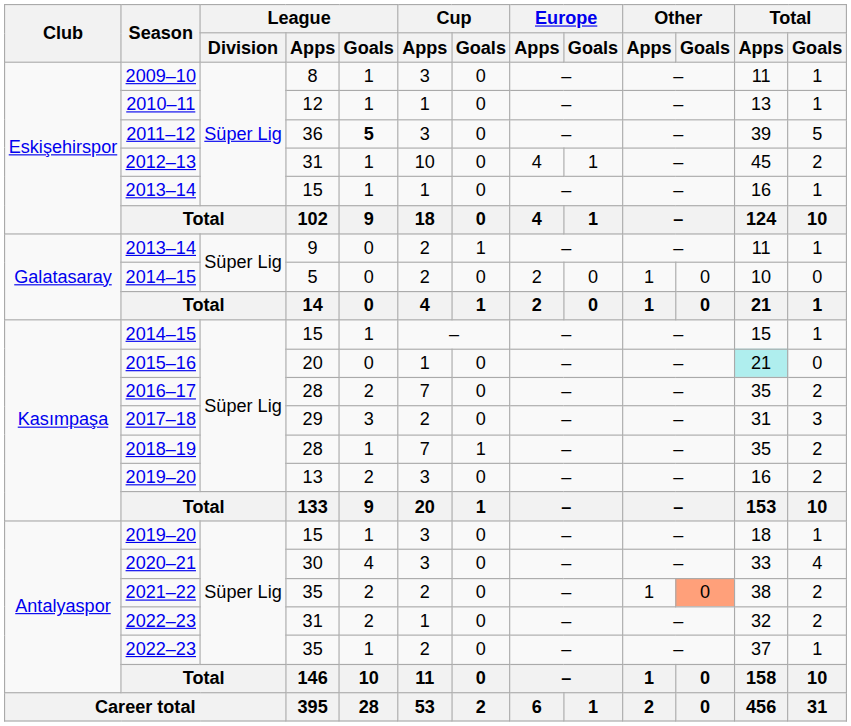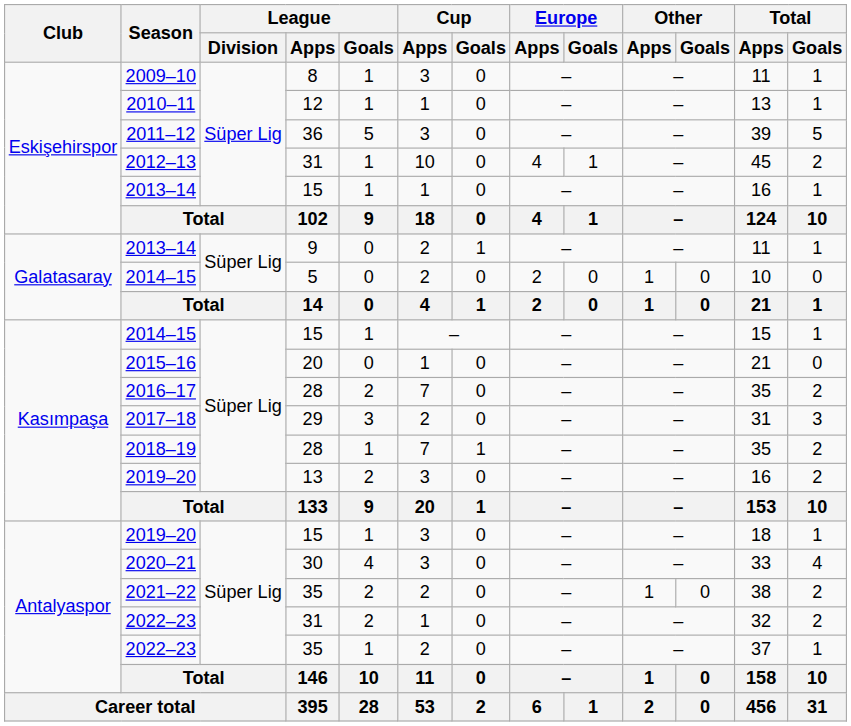(369, 133) bold -> (369, 133) normal
(761, 362) paleturquoise background -> (761, 362) no background
(705, 592) lightsalmon background -> (705, 592) no background
